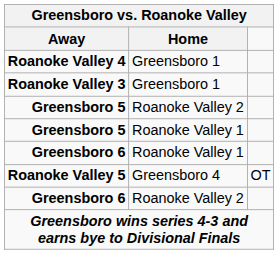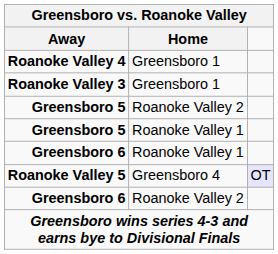(261, 175) no background -> (261, 175) lavender background
